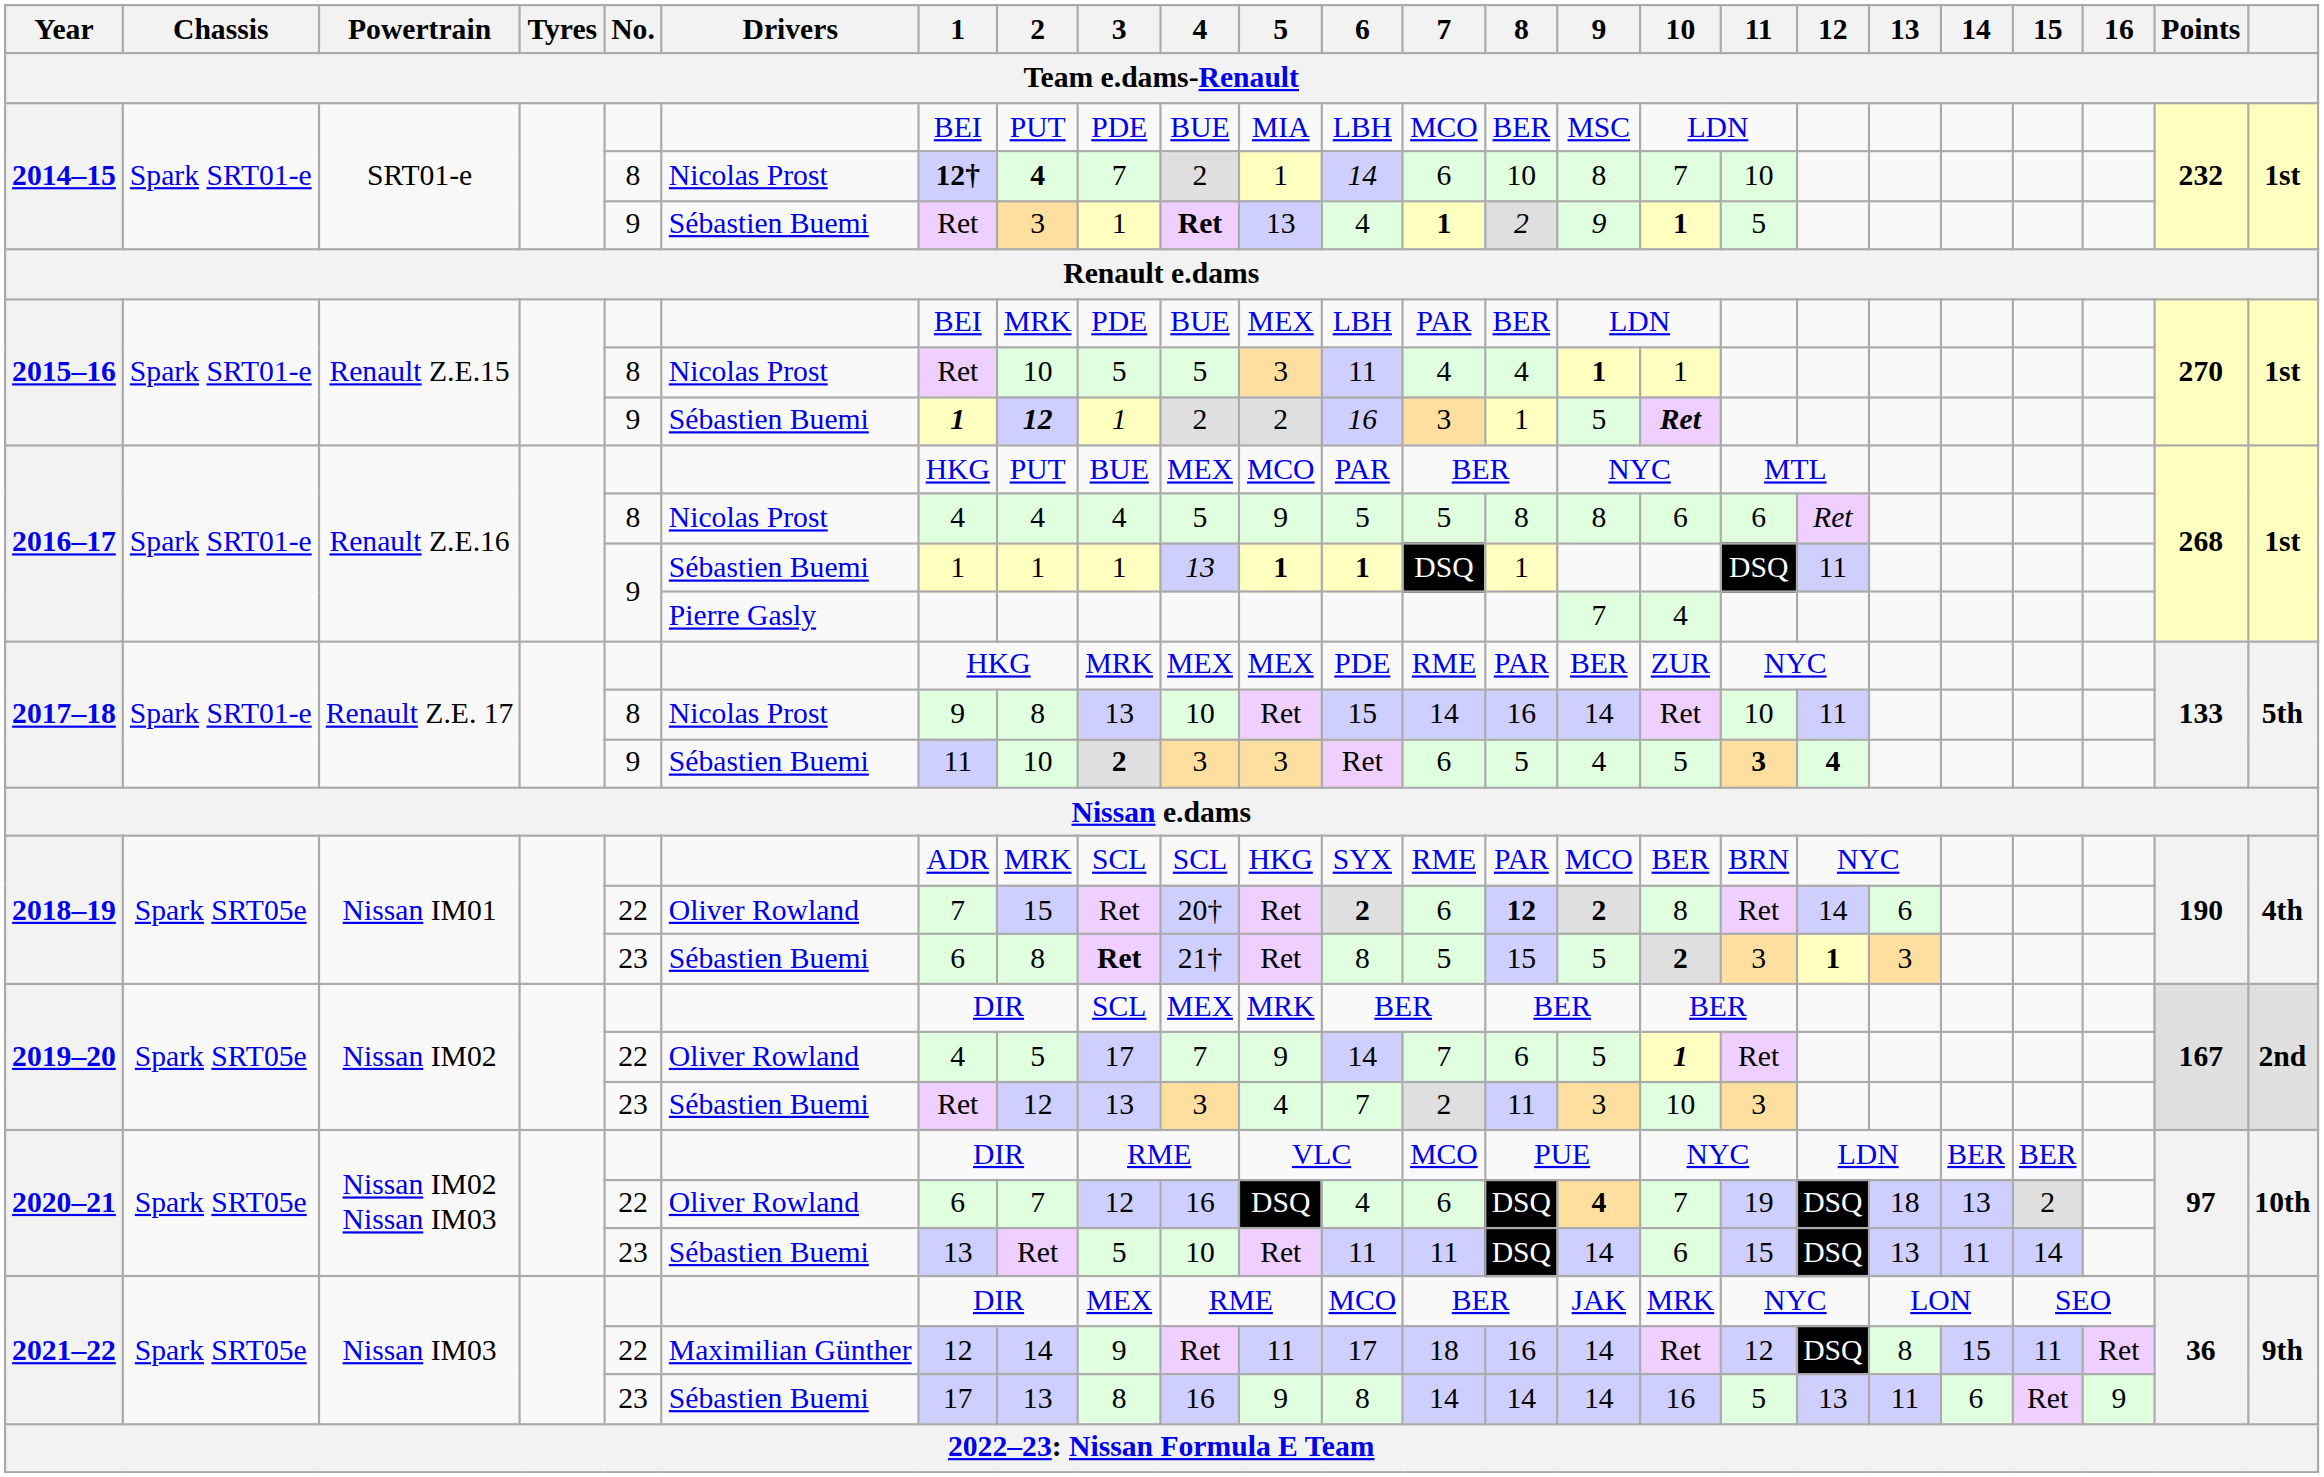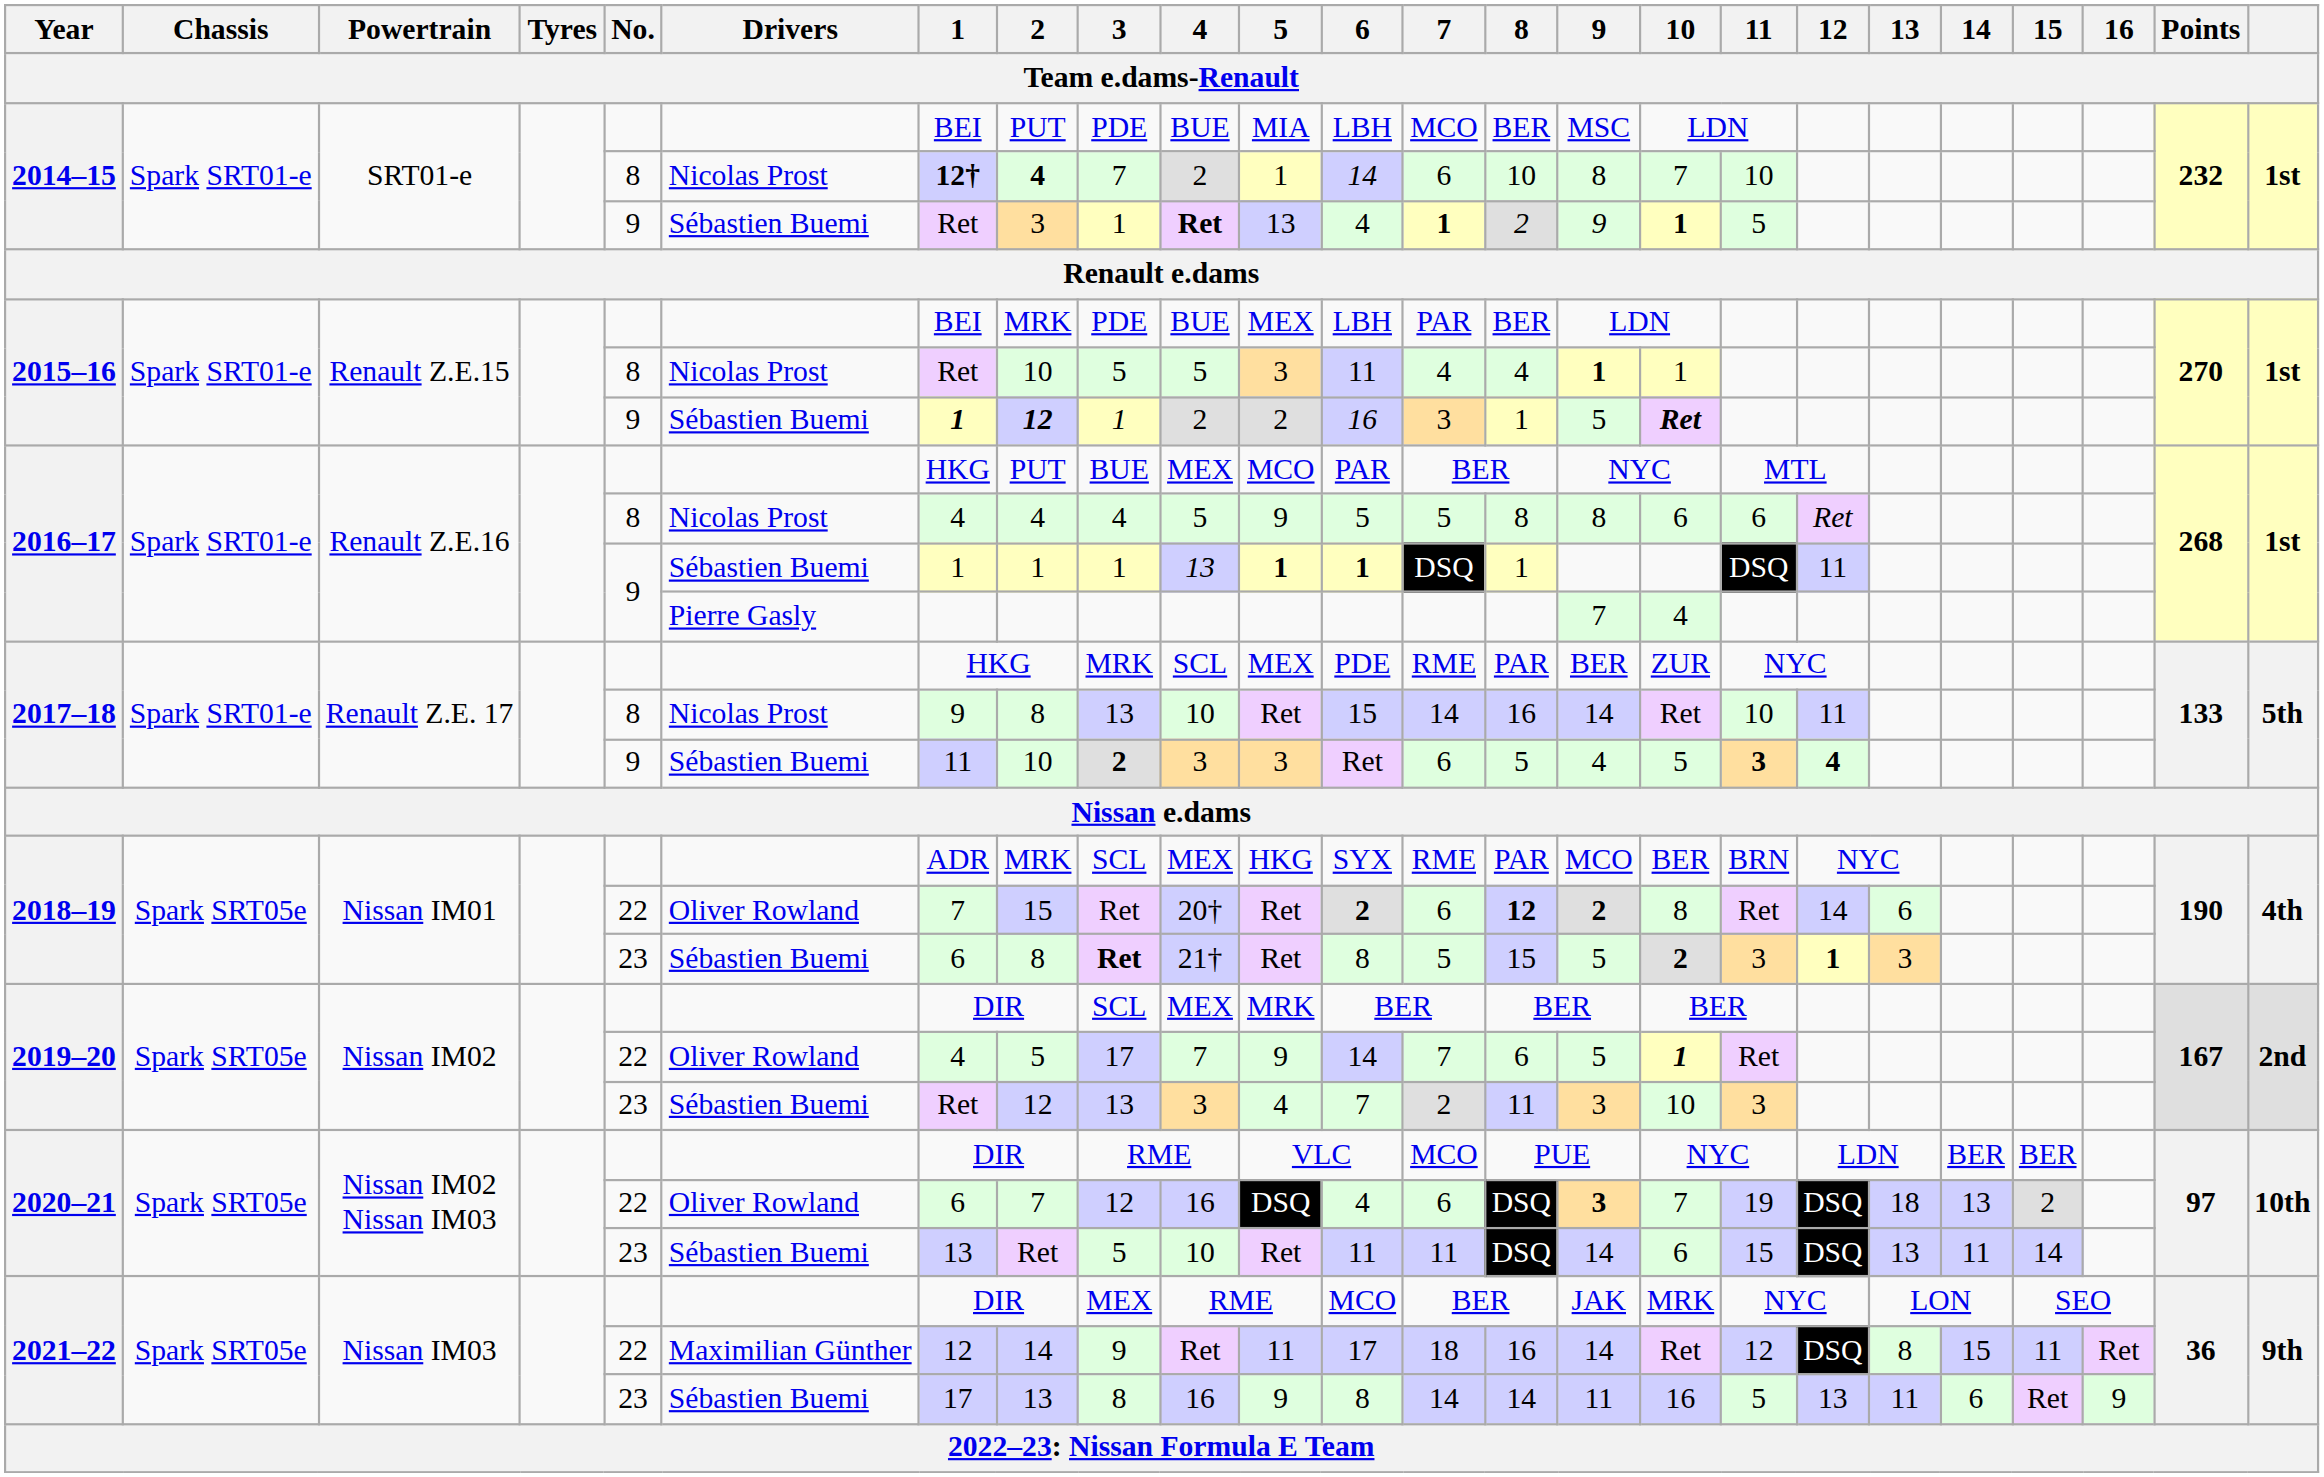(1200, 664) MEX -> (1200, 664) SCL
(1200, 860) SCL -> (1200, 860) MEX
(1599, 1202) 4 -> (1599, 1202) 3
(1599, 1398) 14 -> (1599, 1398) 11
